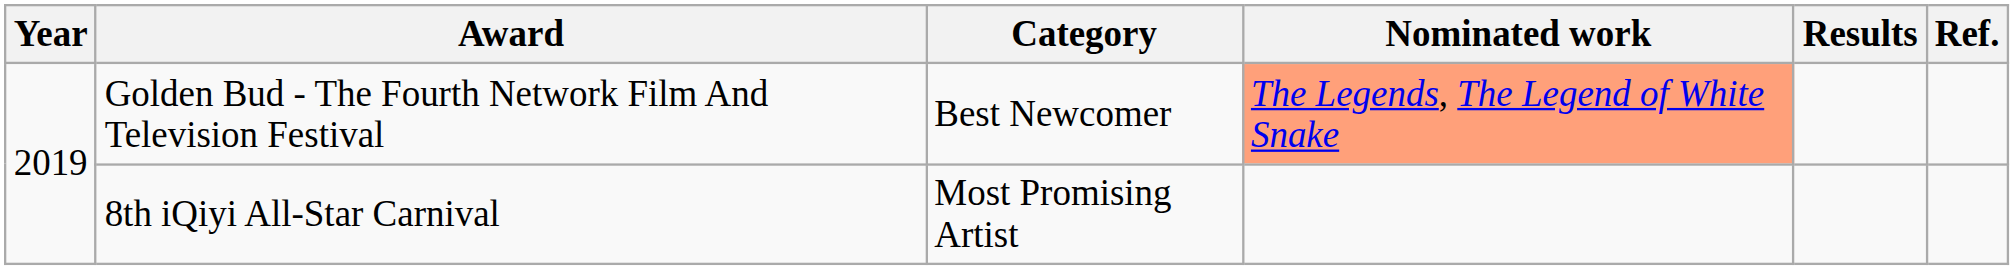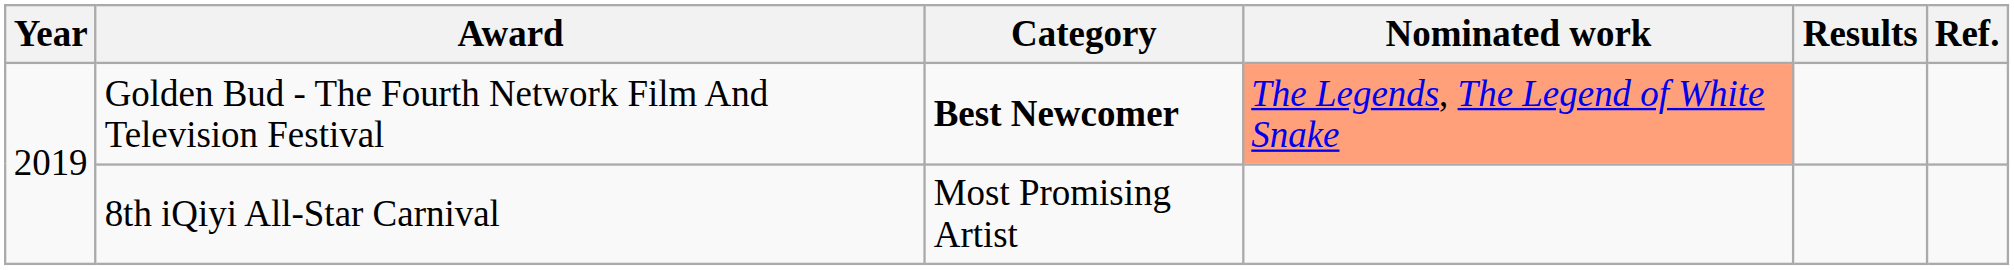(1053, 113) normal -> (1056, 113) bold
